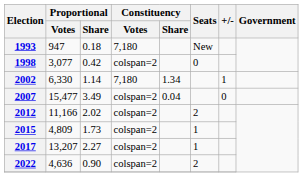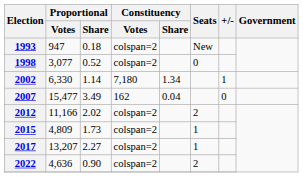(125, 46) 7,180 -> (135, 46) colspan=2
(92, 63) 0.42 -> (92, 63) 0.52
(135, 96) colspan=2 -> (122, 96) 162
